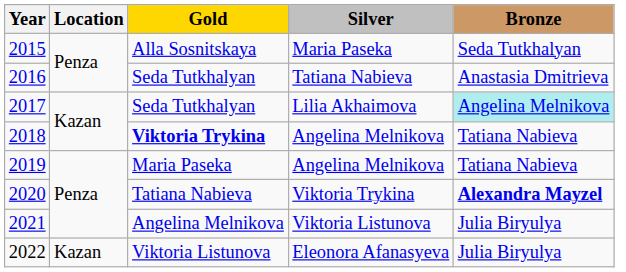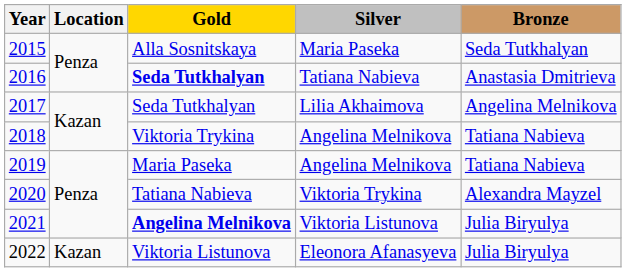(194, 77) normal -> (198, 77) bold
(534, 106) paleturquoise background -> (541, 106) no background
(199, 135) bold -> (193, 135) normal
(530, 194) bold -> (533, 194) normal
(208, 223) normal -> (212, 223) bold
